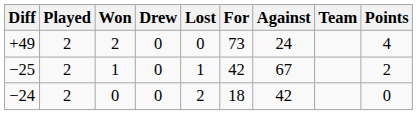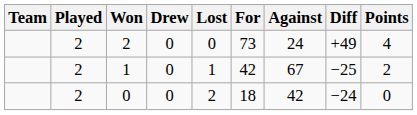columns swapped: (338, 17) <-> (22, 17)
